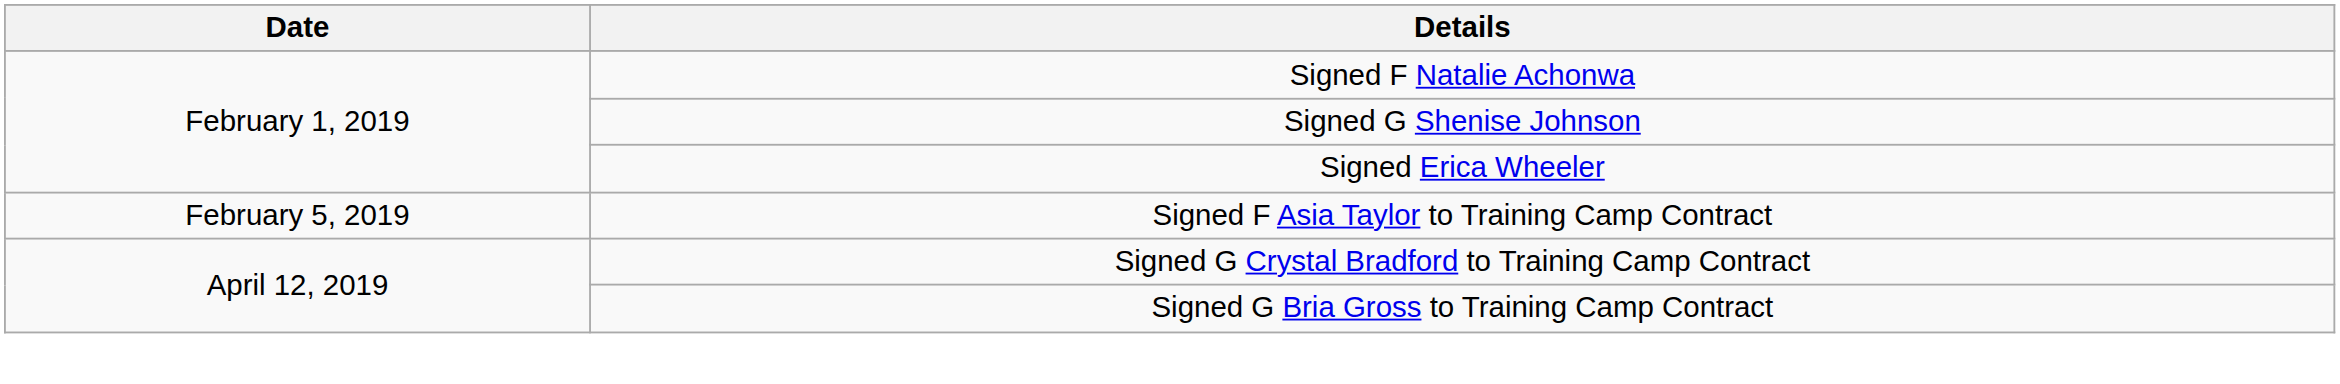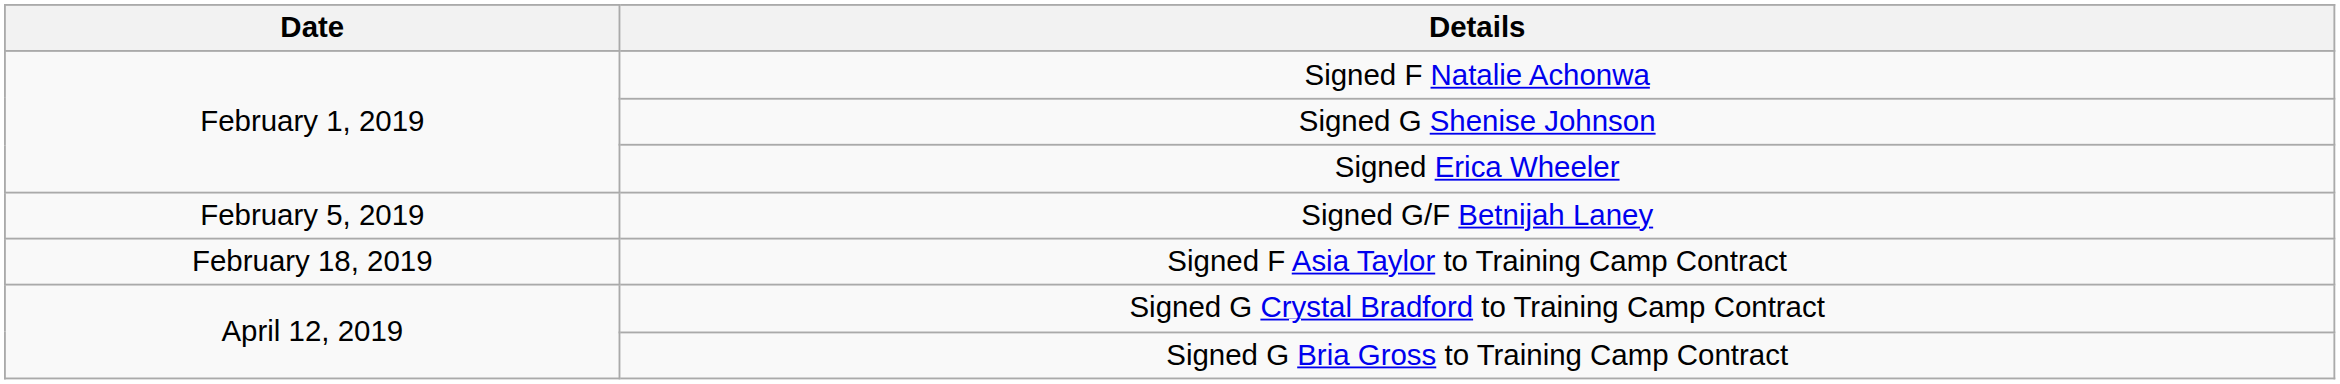+ row: (1477, 214)
(297, 214) February 5, 2019 -> (312, 261) February 18, 2019
